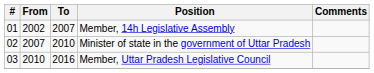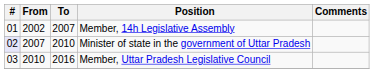(12, 44) no background -> (12, 44) lavender background
